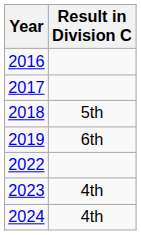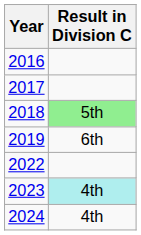(92, 113) no background -> (92, 113) lightgreen background
(92, 191) no background -> (92, 191) paleturquoise background
